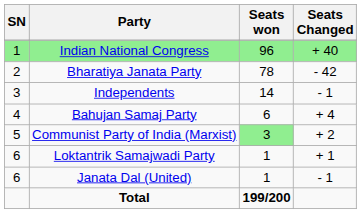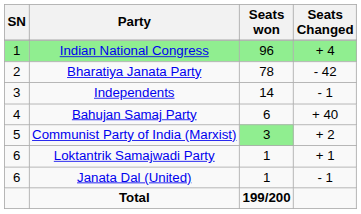(325, 51) + 40 -> (325, 51) + 4
(325, 114) + 4 -> (325, 114) + 40
